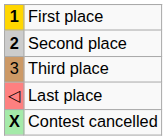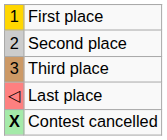(14, 17) bold -> (14, 17) normal
(14, 43) bold -> (14, 43) normal
